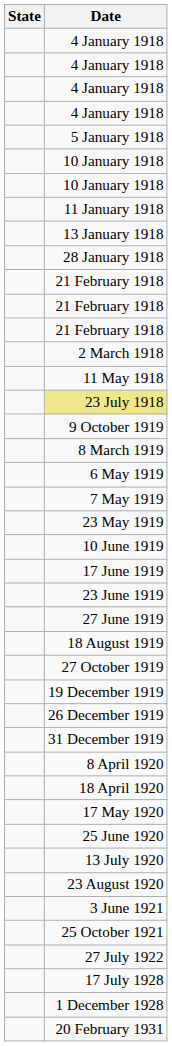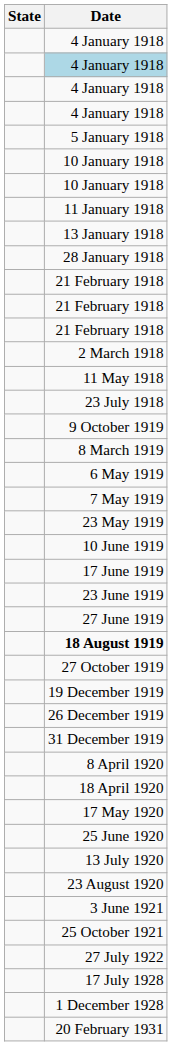(117, 64) no background -> (117, 64) lightblue background
(124, 402) khaki background -> (124, 402) no background
(115, 643) normal -> (114, 643) bold
